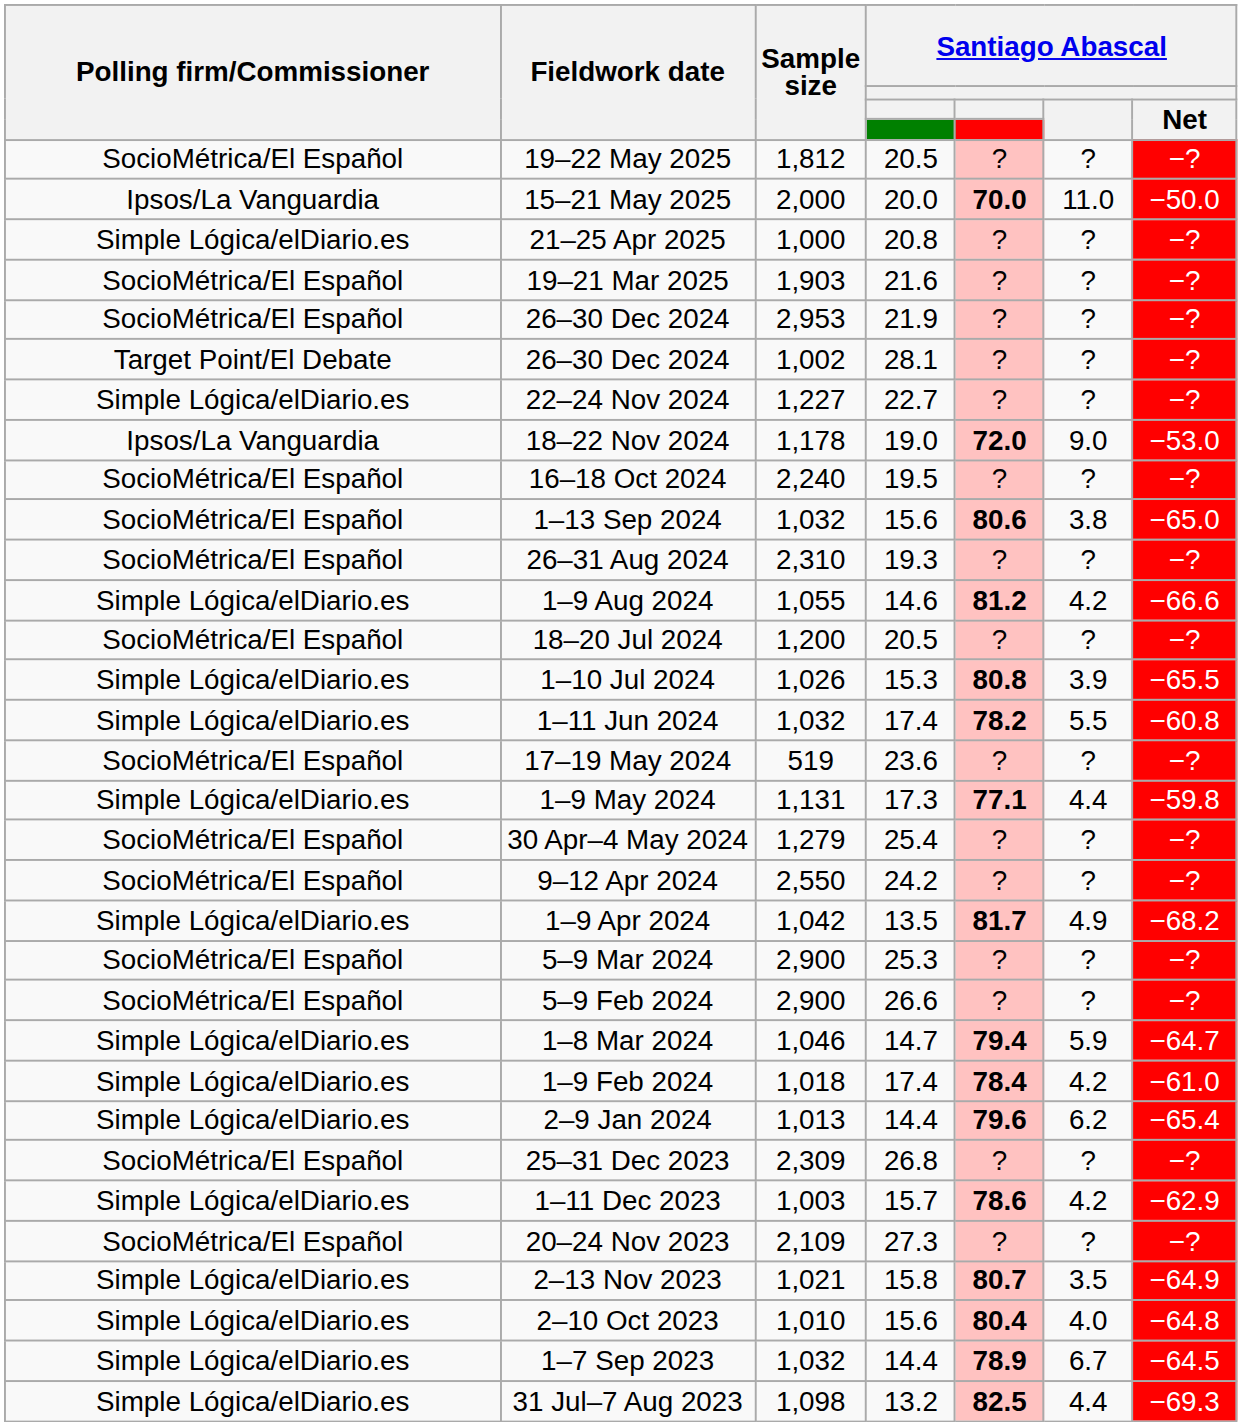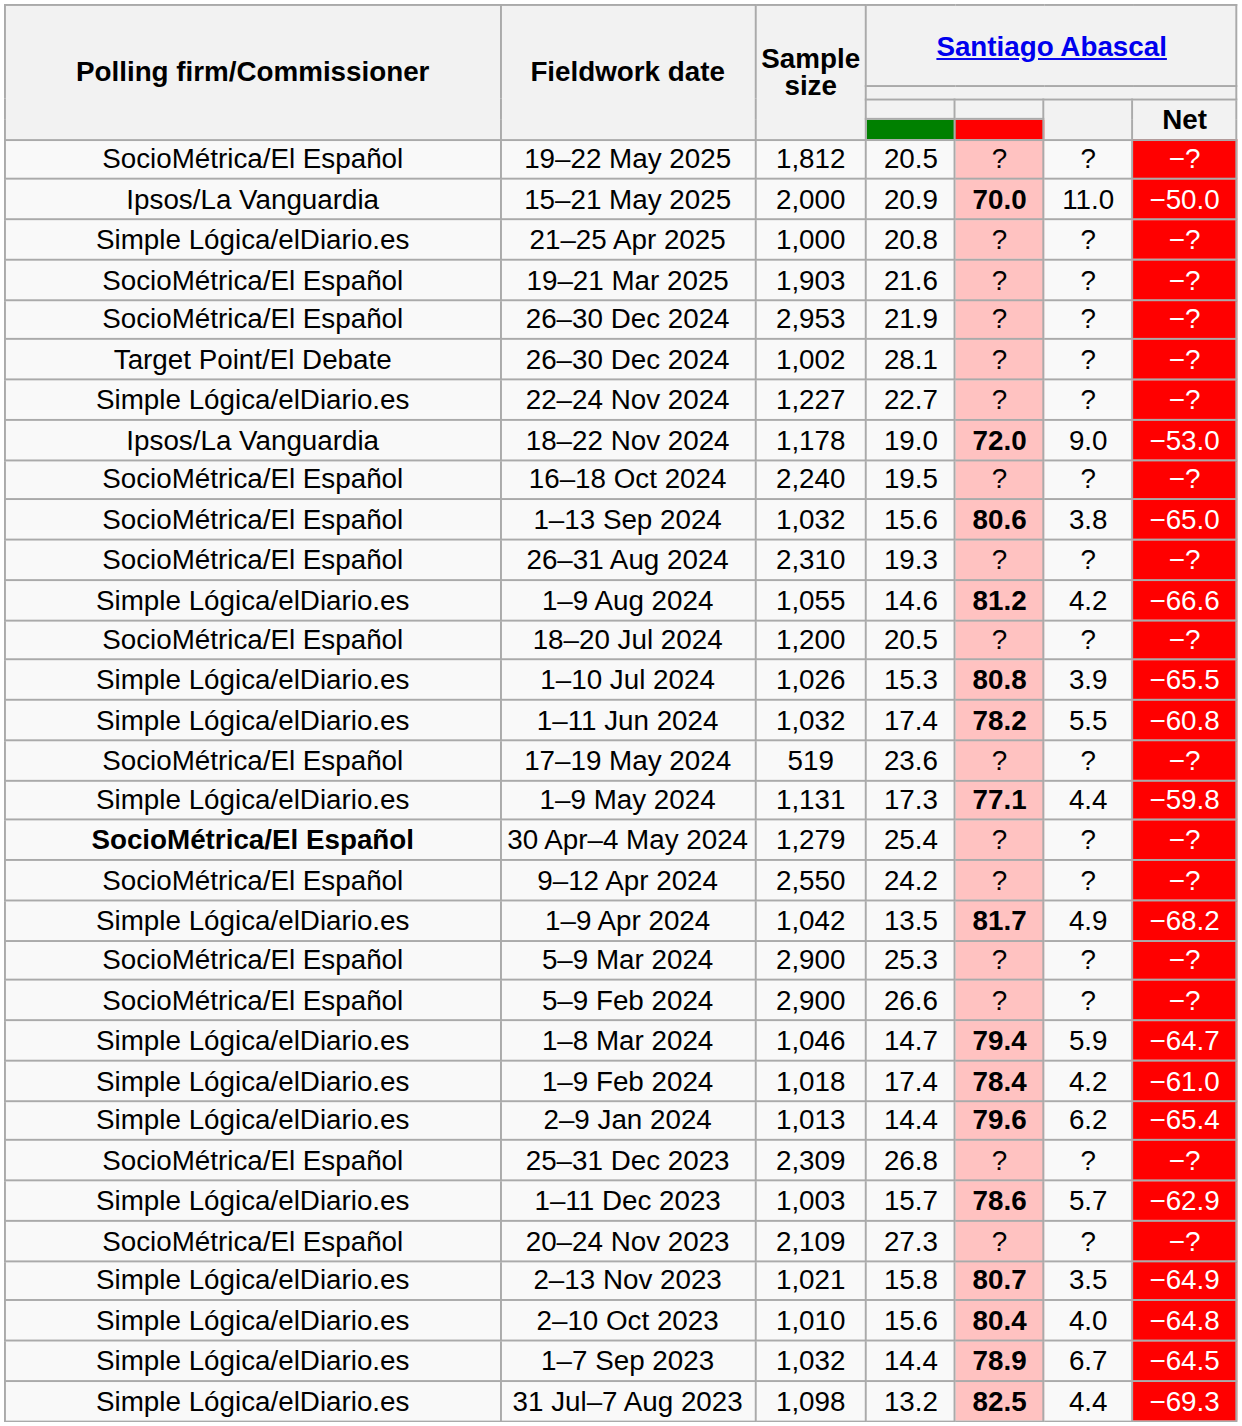(911, 200) 20.0 -> (911, 200) 20.9
(253, 840) normal -> (253, 840) bold
(1088, 1201) 4.2 -> (1088, 1201) 5.7
